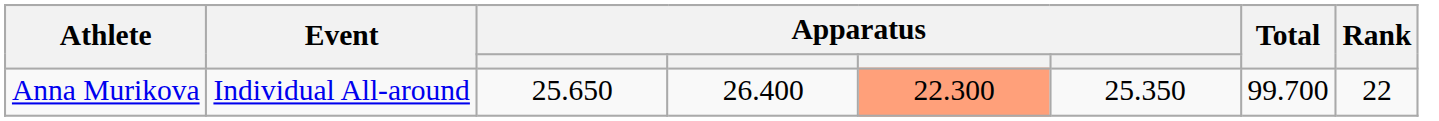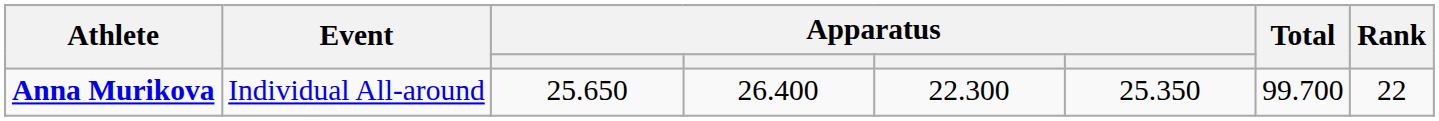(106, 91) normal -> (113, 91) bold
(954, 91) lightsalmon background -> (969, 91) no background
